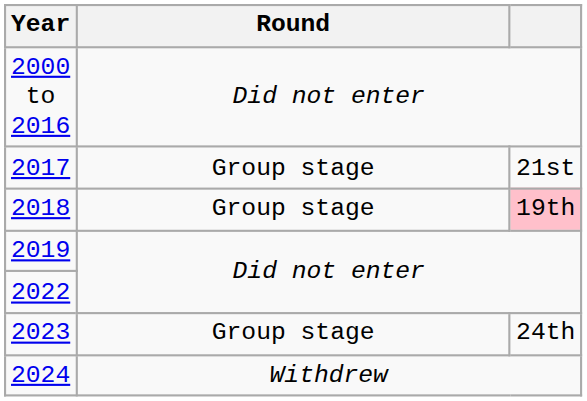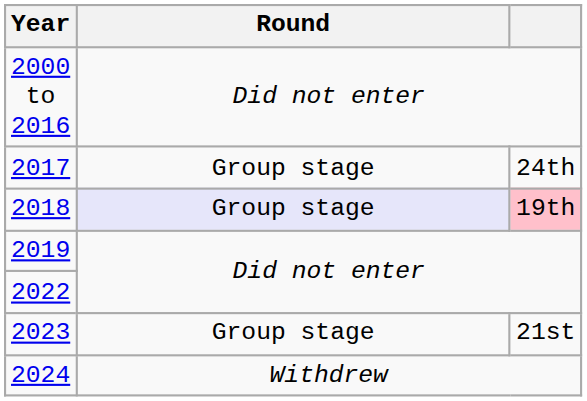(546, 168) 21st -> (546, 168) 24th
(293, 209) no background -> (293, 209) lavender background
(546, 333) 24th -> (546, 333) 21st
